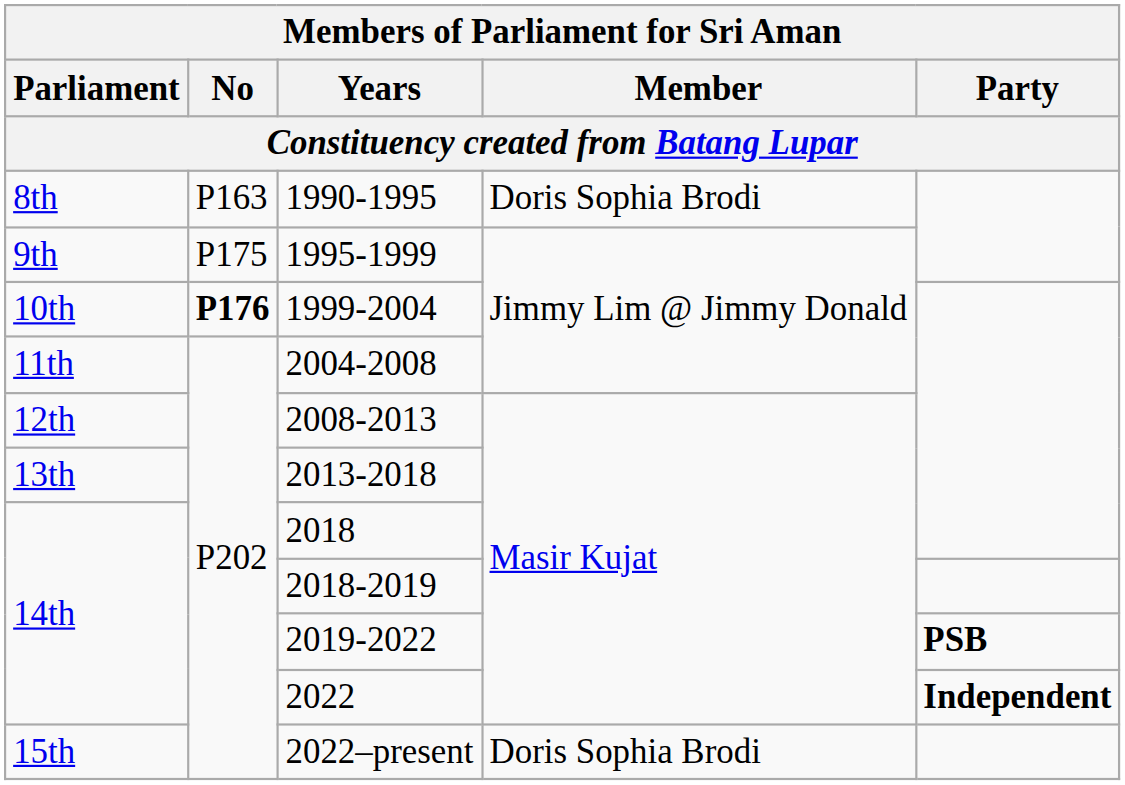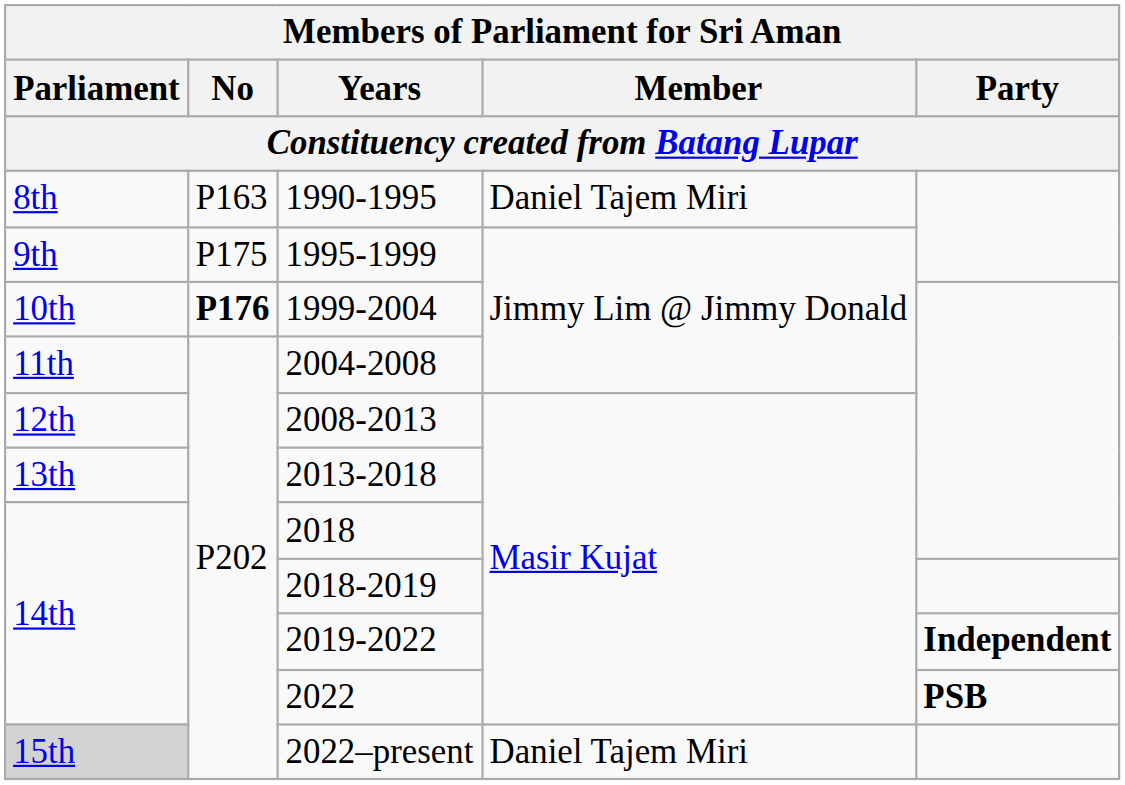(625, 198) Doris Sophia Brodi -> (619, 198) Daniel Tajem Miri
(955, 640) PSB -> (1017, 640) Independent
(1017, 695) Independent -> (955, 695) PSB
(44, 751) no background -> (44, 751) lightgrey background
(625, 751) Doris Sophia Brodi -> (619, 751) Daniel Tajem Miri
